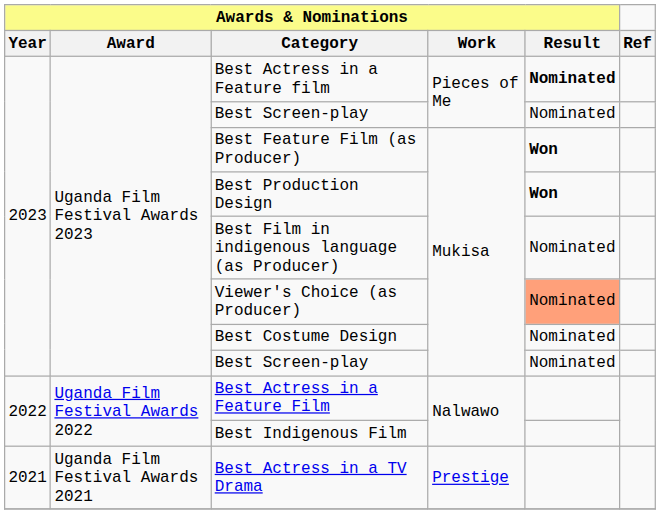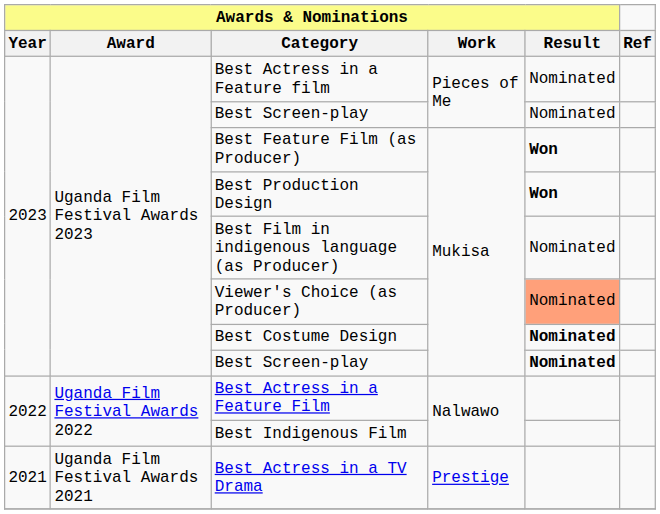(572, 79) bold -> (572, 79) normal
(572, 337) normal -> (572, 337) bold
(572, 363) normal -> (572, 363) bold
